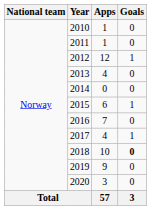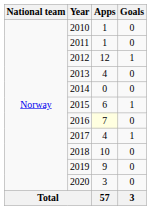(105, 120) no background -> (105, 120) lightyellow background
(132, 151) bold -> (132, 151) normal
